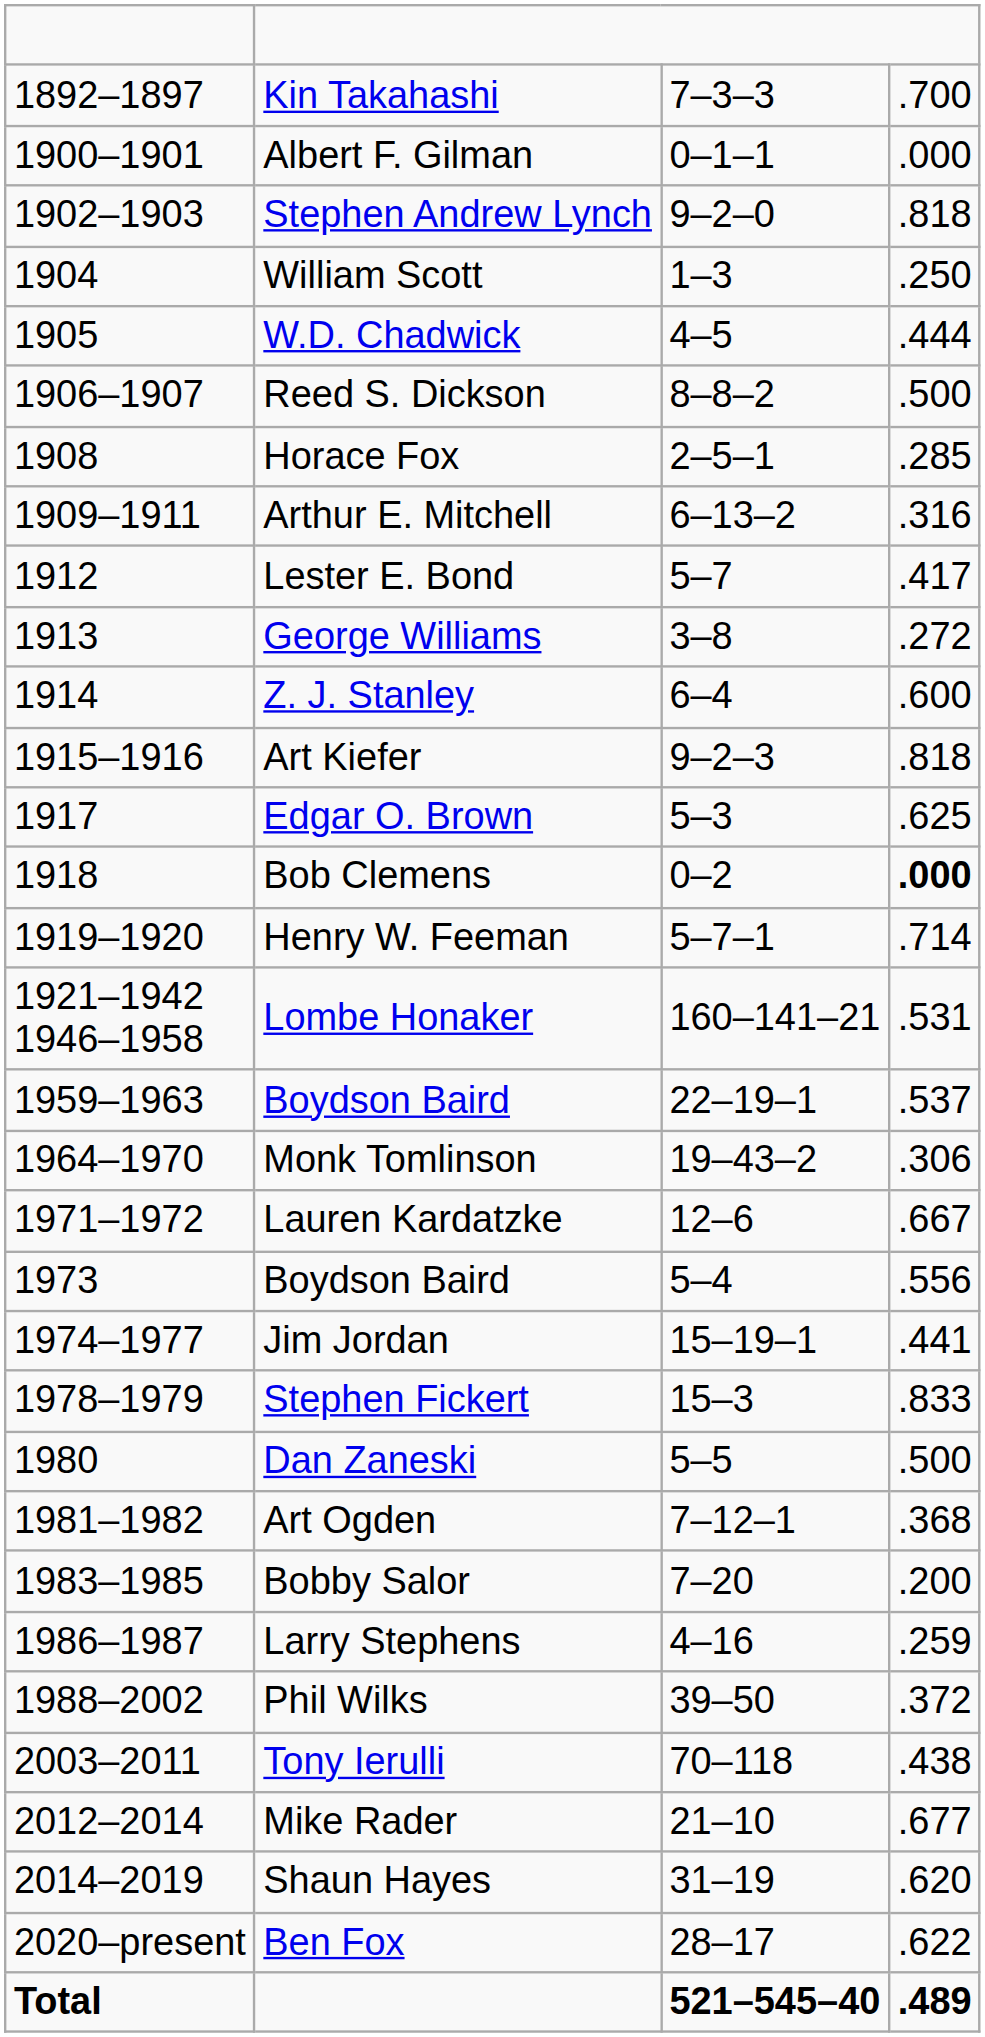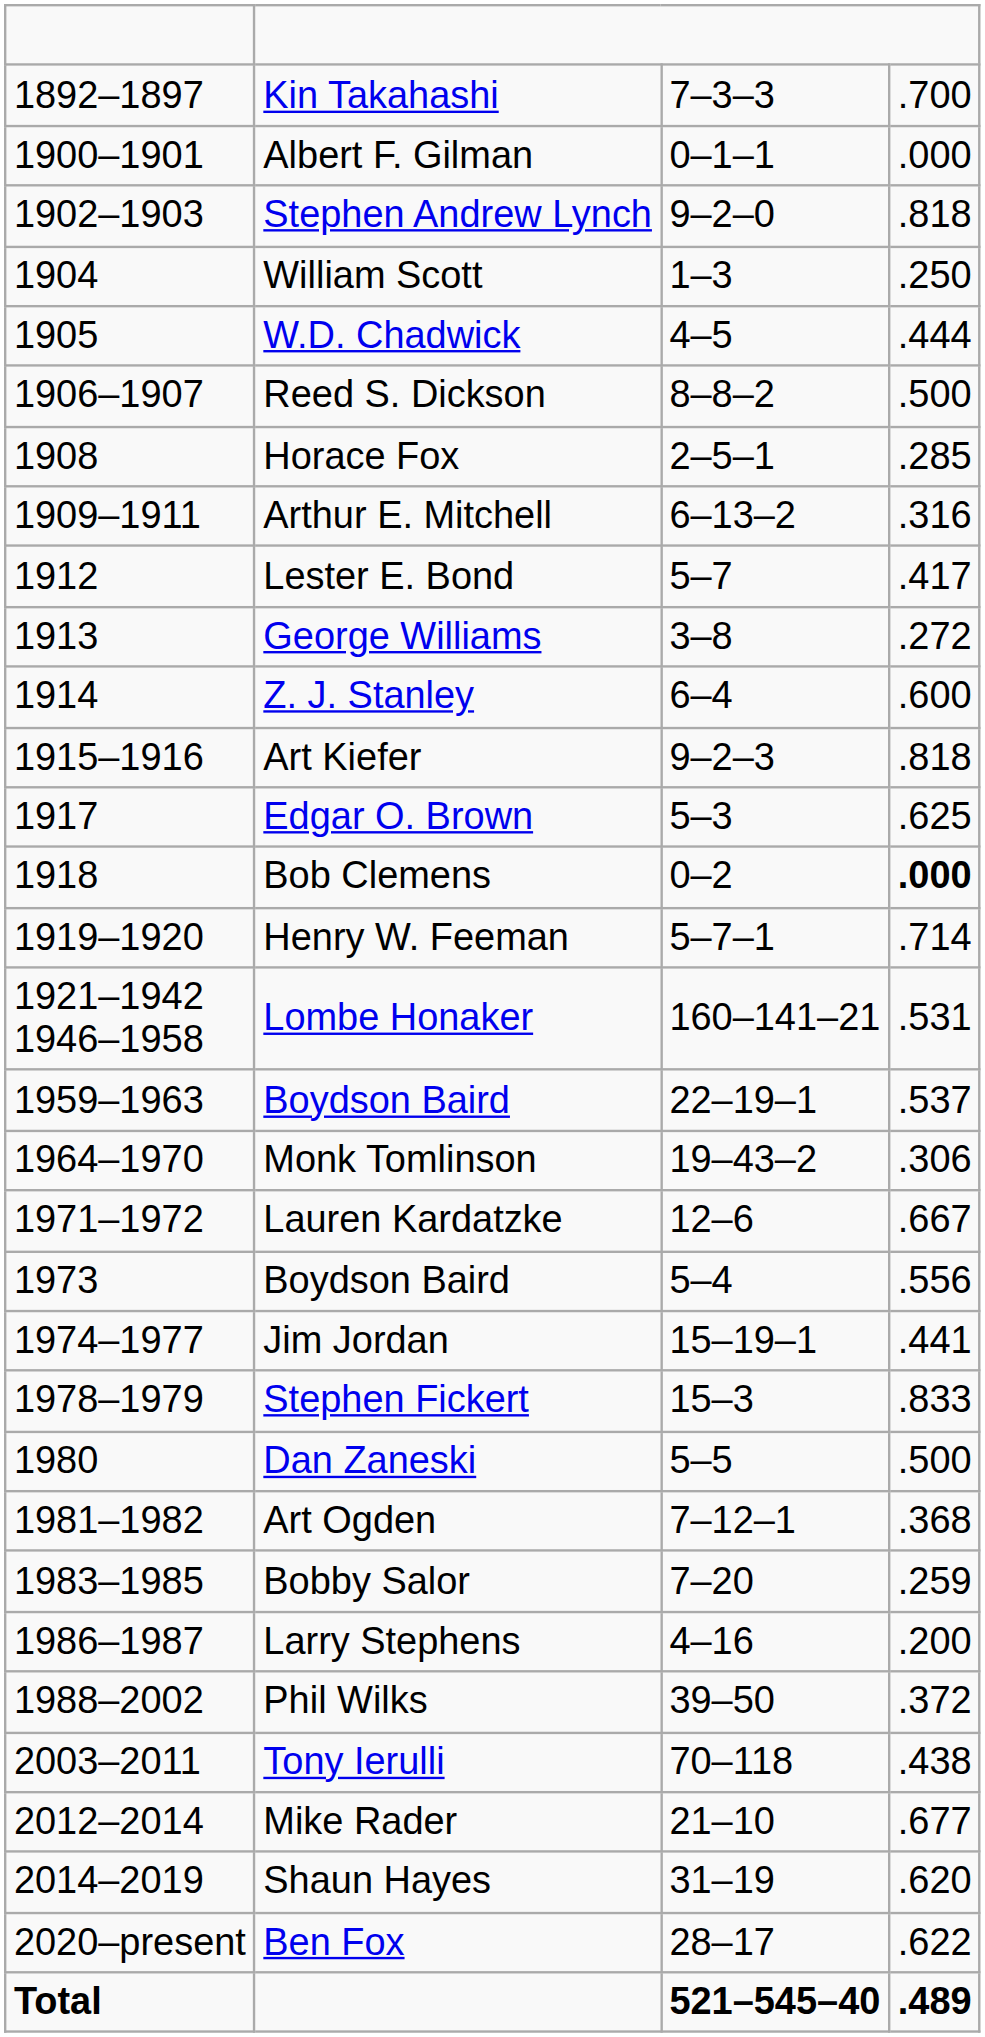(935, 1580) .200 -> (935, 1580) .259
(935, 1640) .259 -> (935, 1640) .200
